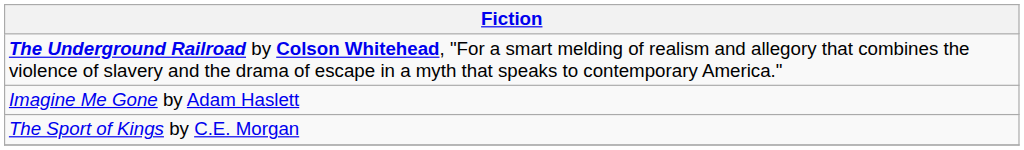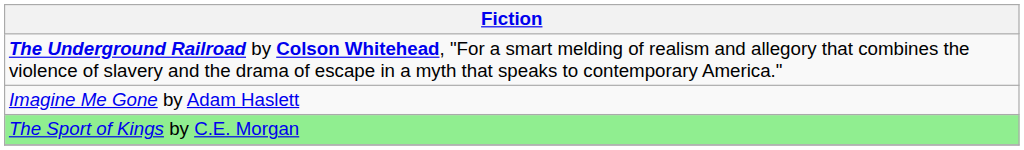(154, 129) no background -> (154, 129) lightgreen background
